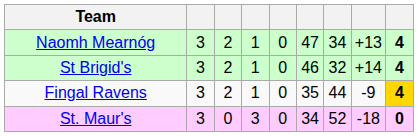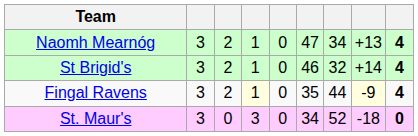(255, 93) no background -> (255, 93) lightyellow background
(368, 93) no background -> (368, 93) lightyellow background
(399, 93) gold background -> (399, 93) no background
